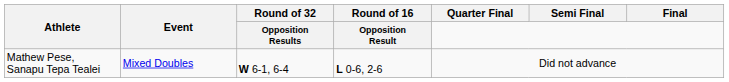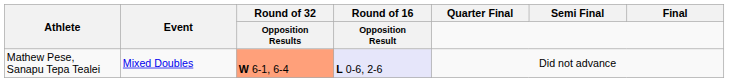(264, 70) no background -> (264, 70) lightsalmon background
(359, 70) no background -> (359, 70) lavender background
